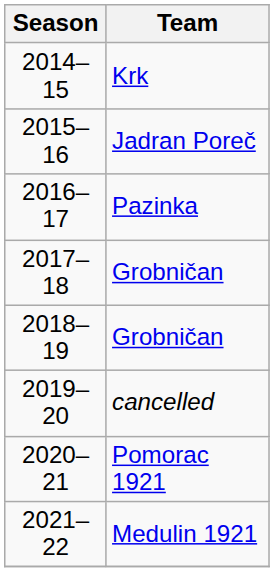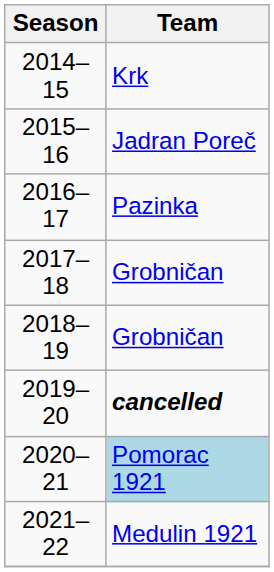(163, 403) normal -> (167, 403) bold
(160, 468) no background -> (160, 468) lightblue background
